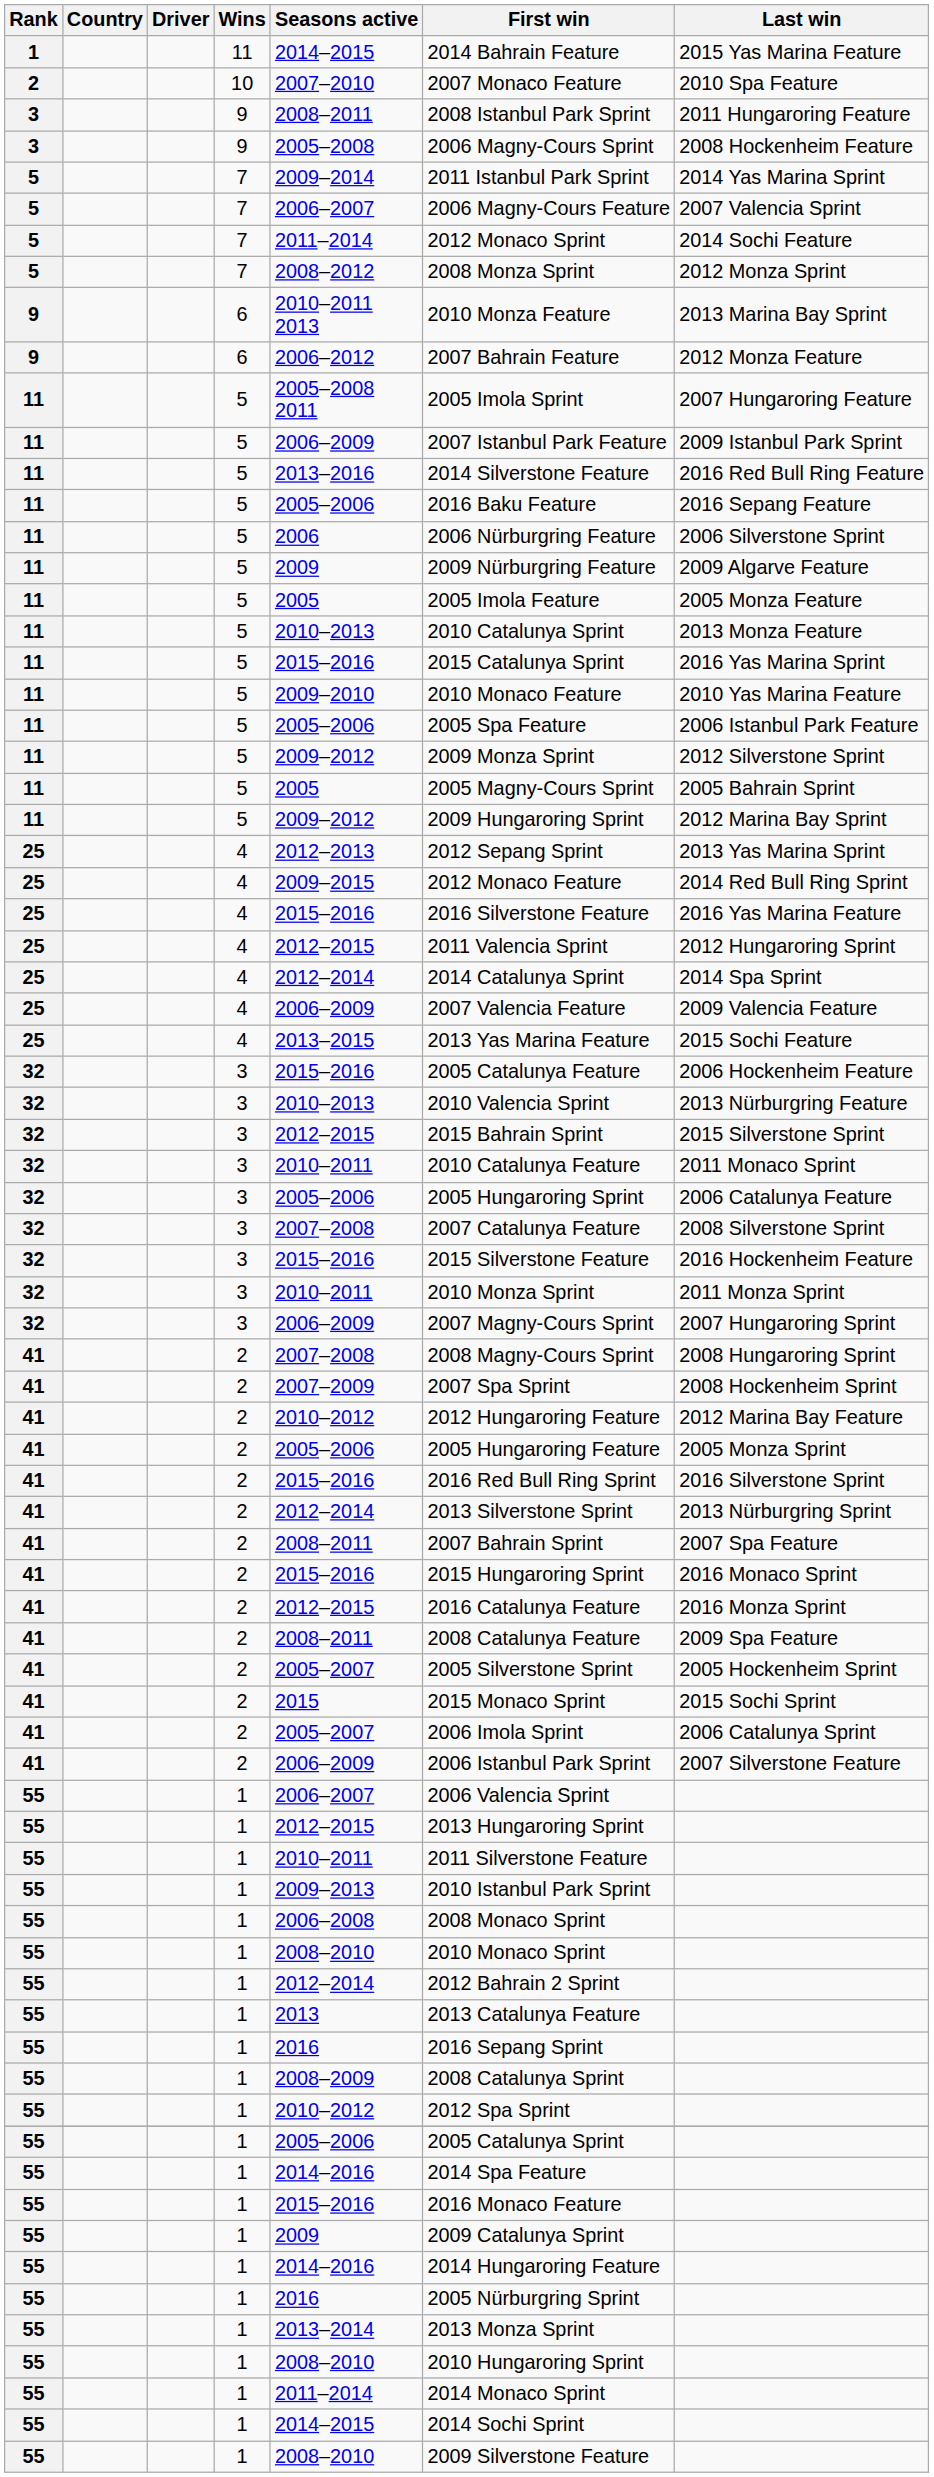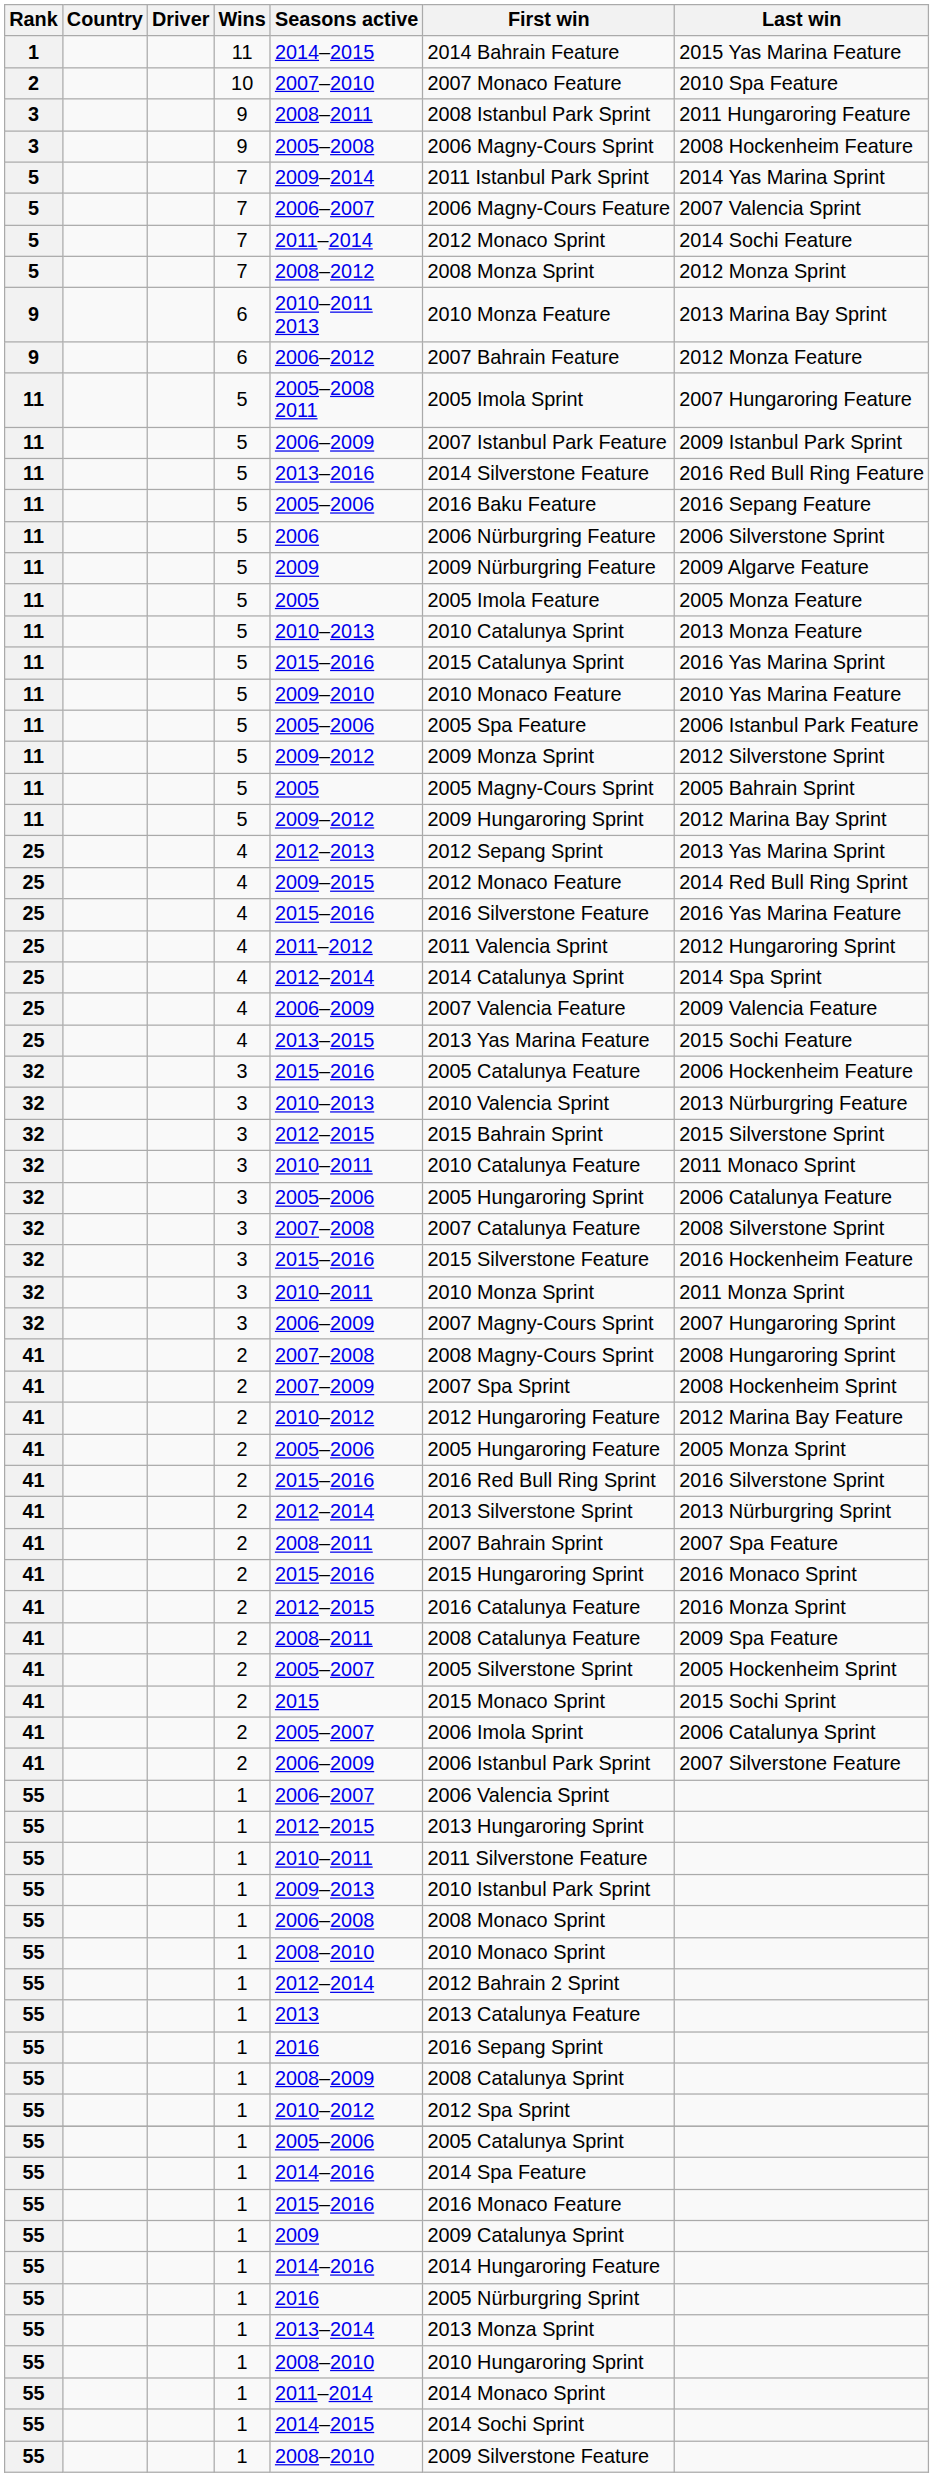(325, 945) 2012–2015 -> (324, 945) 2011–2012
